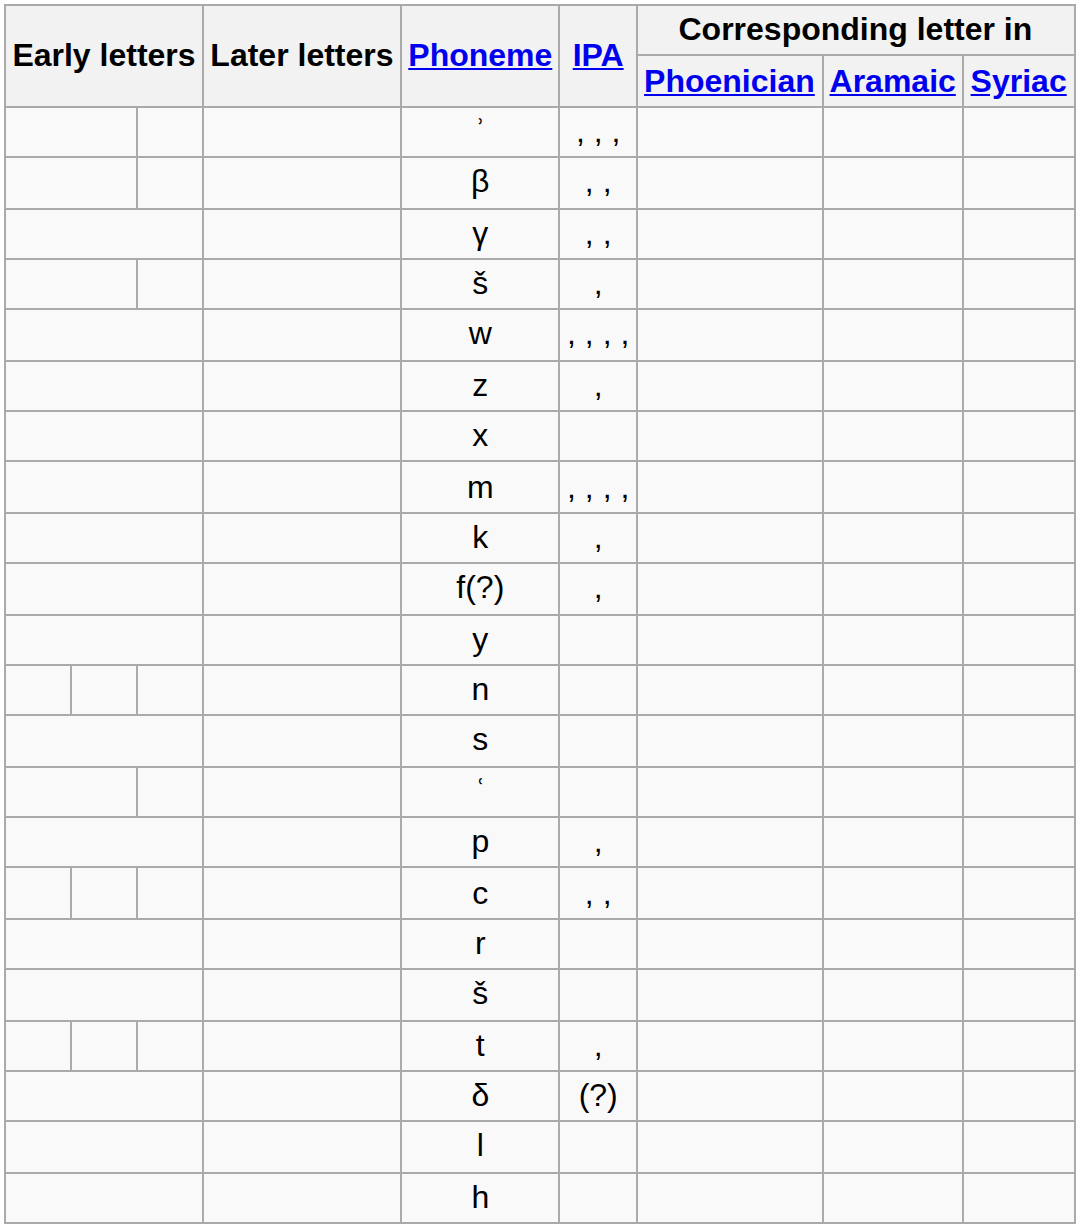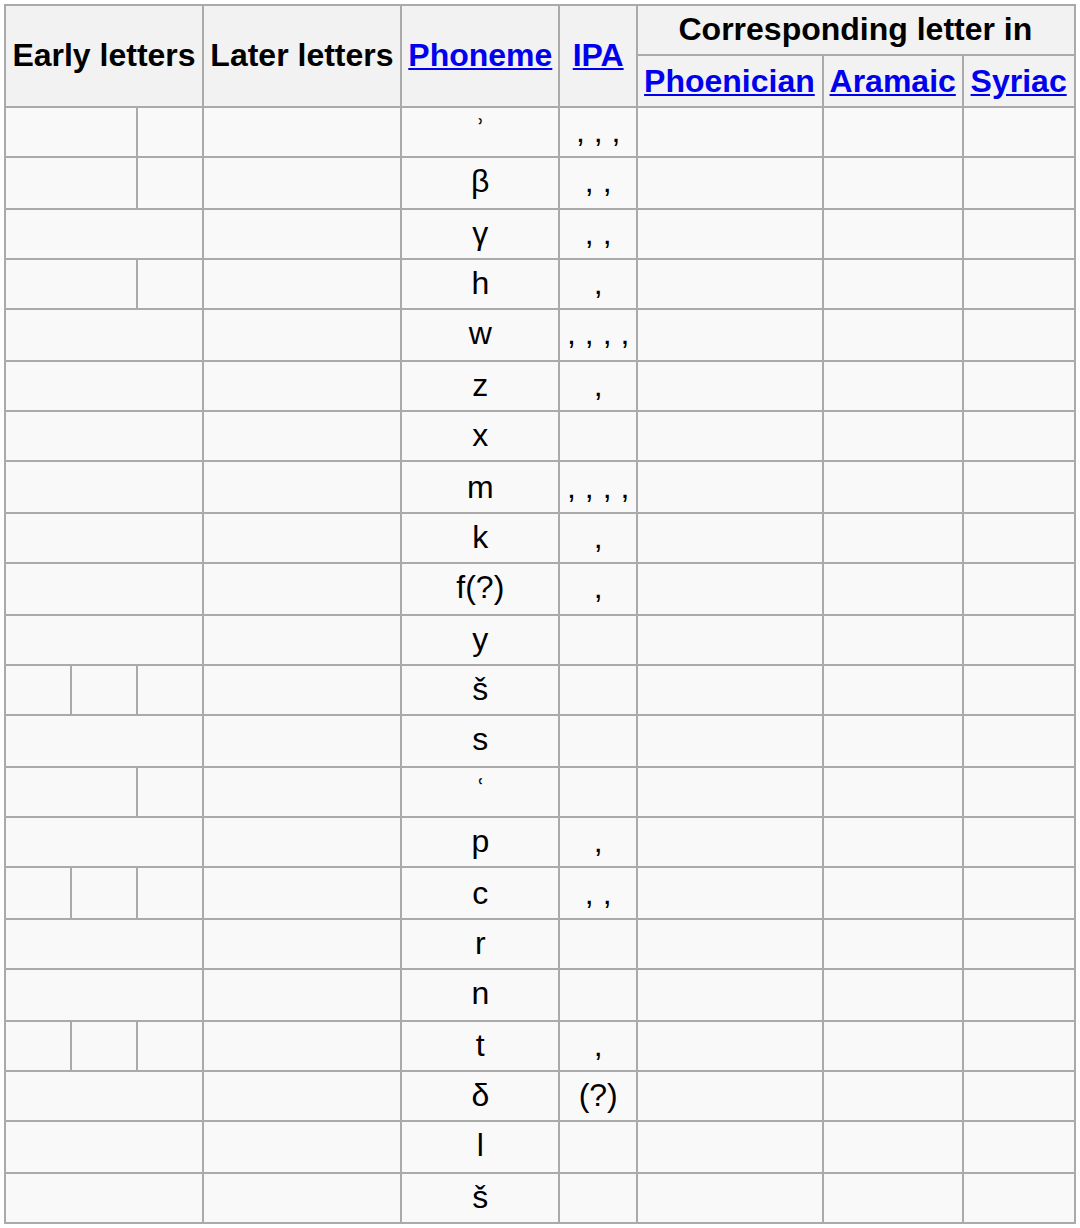(480, 283) š -> (480, 283) h
(480, 689) n -> (480, 689) š
(480, 994) š -> (480, 994) n
(480, 1197) h -> (480, 1197) š
